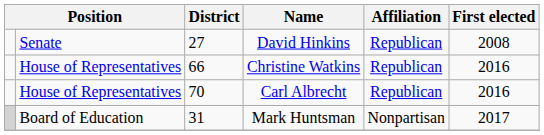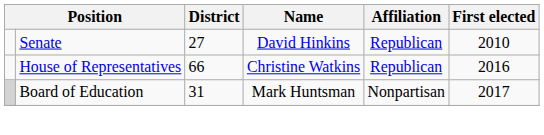(494, 42) 2008 -> (494, 42) 2010
- row: (304, 92)
